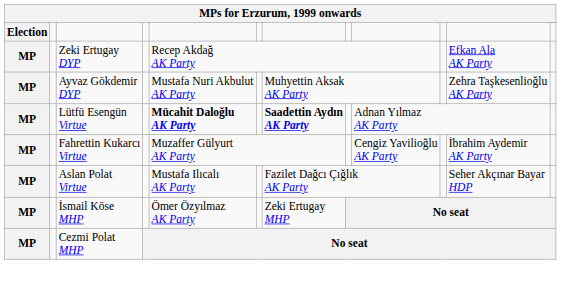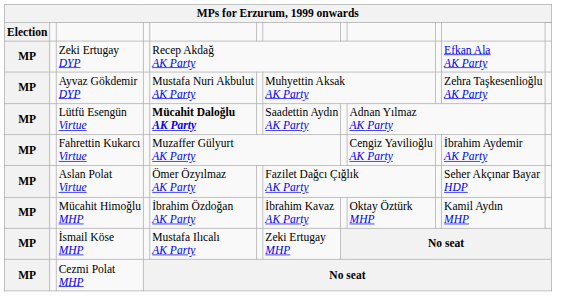(304, 119) bold -> (302, 119) normal
(185, 181) Mustafa Ilıcalı AK Party -> (189, 181) Ömer Özyılmaz AK Party
+ row: (100, 212)
(189, 212) Ömer Özyılmaz AK Party -> (186, 244) Mustafa Ilıcalı AK Party
